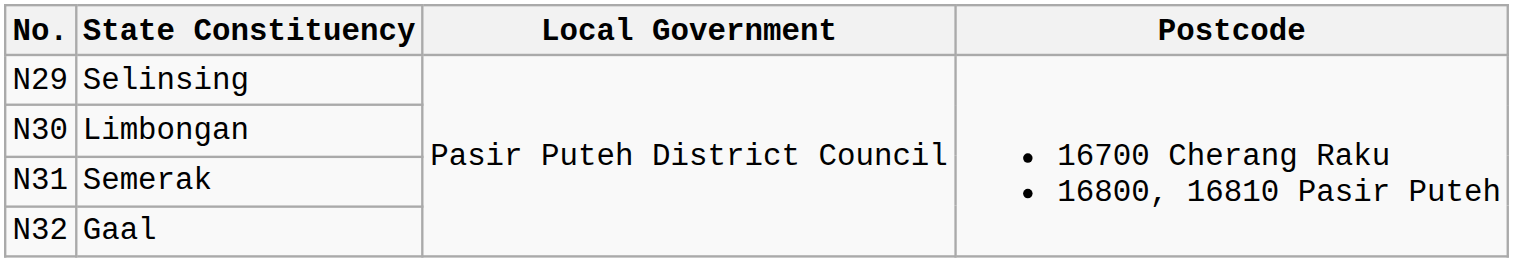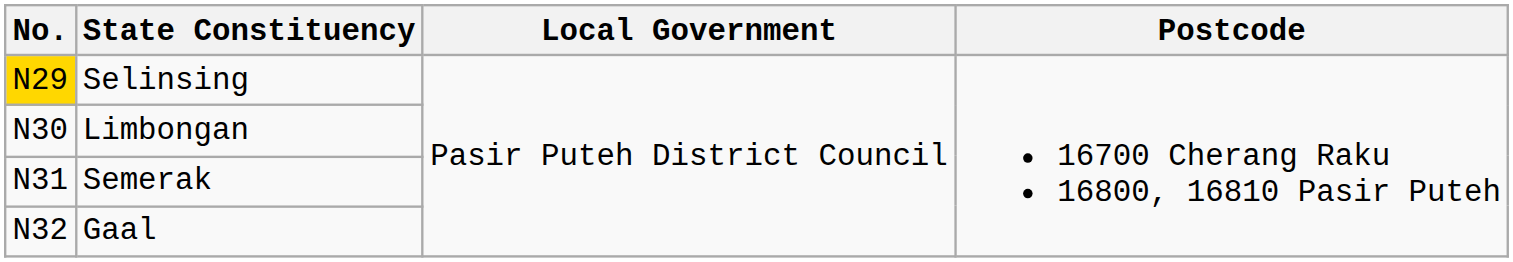(40, 81) no background -> (40, 81) gold background
